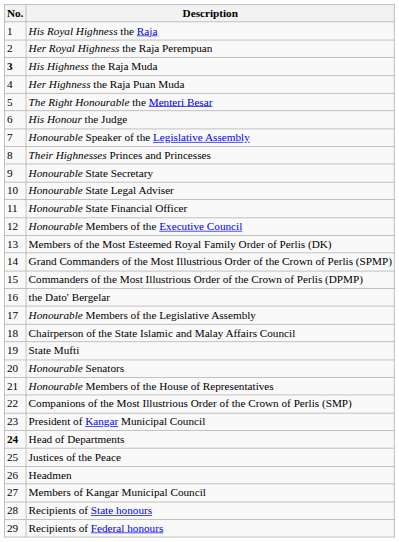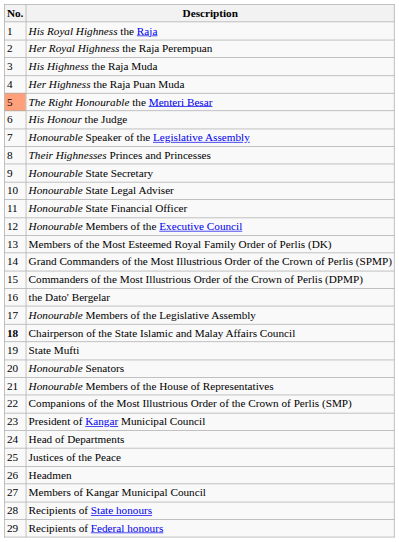(10, 66) bold -> (10, 66) normal
(10, 102) no background -> (10, 102) lightsalmon background
(13, 333) normal -> (13, 333) bold
(13, 439) bold -> (13, 439) normal
